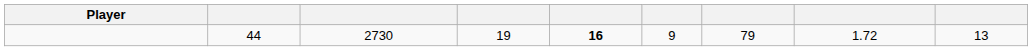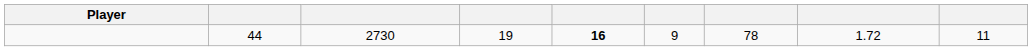(748, 35) 79 -> (751, 35) 78
(981, 35) 13 -> (983, 35) 11
